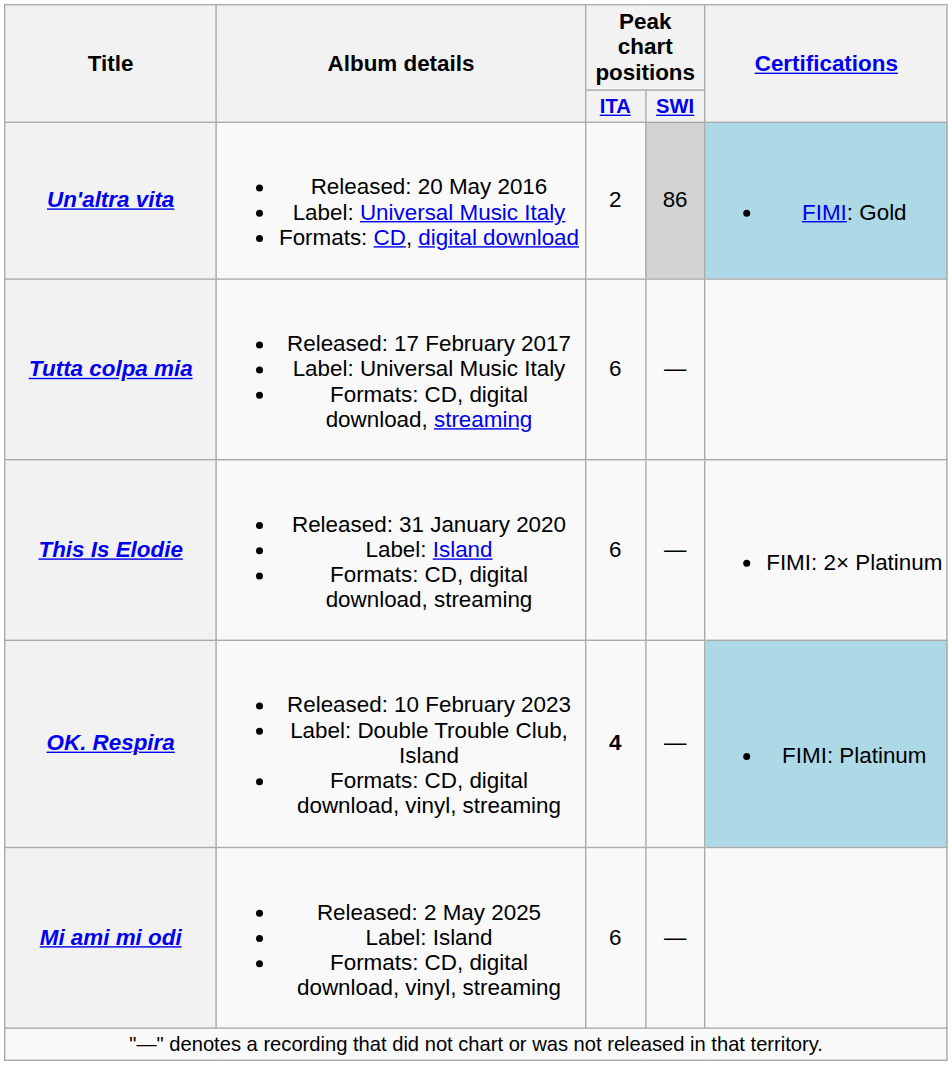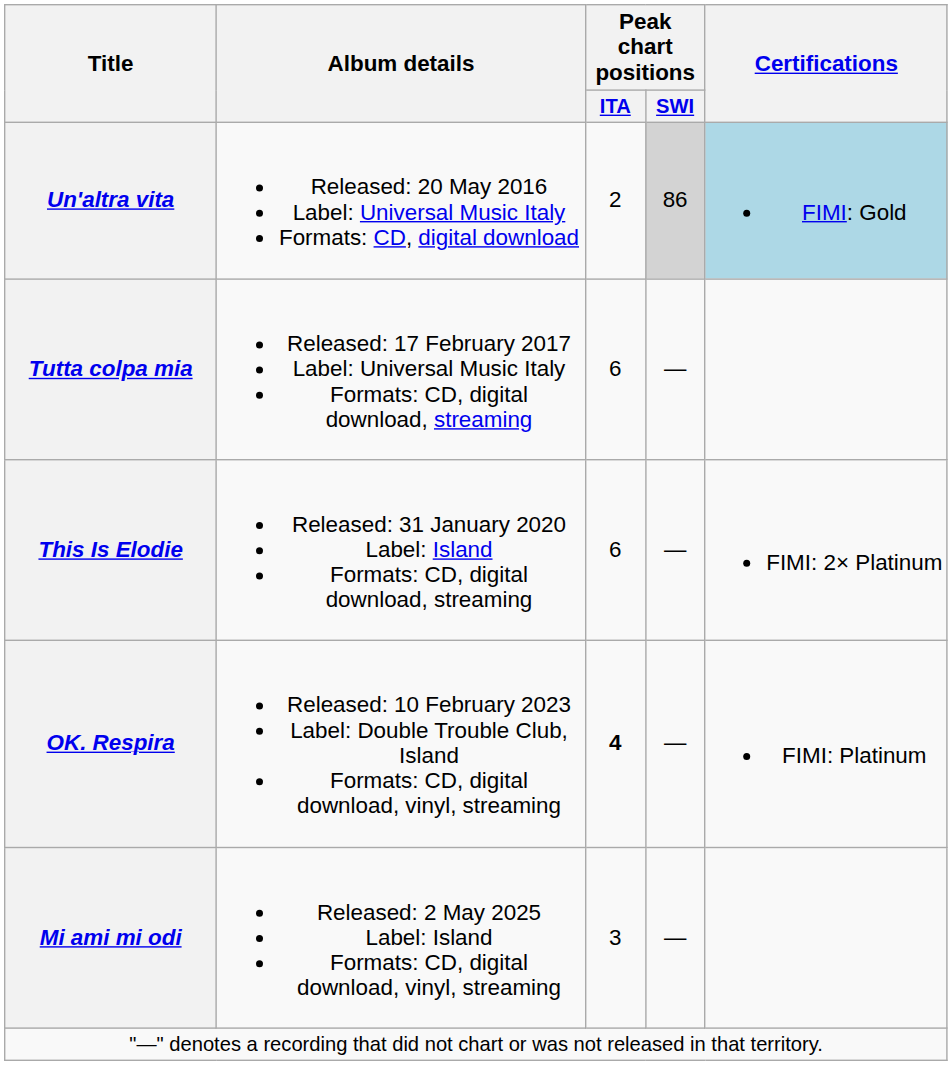(826, 756) lightblue background -> (826, 756) no background
(615, 937) 6 -> (615, 937) 3
